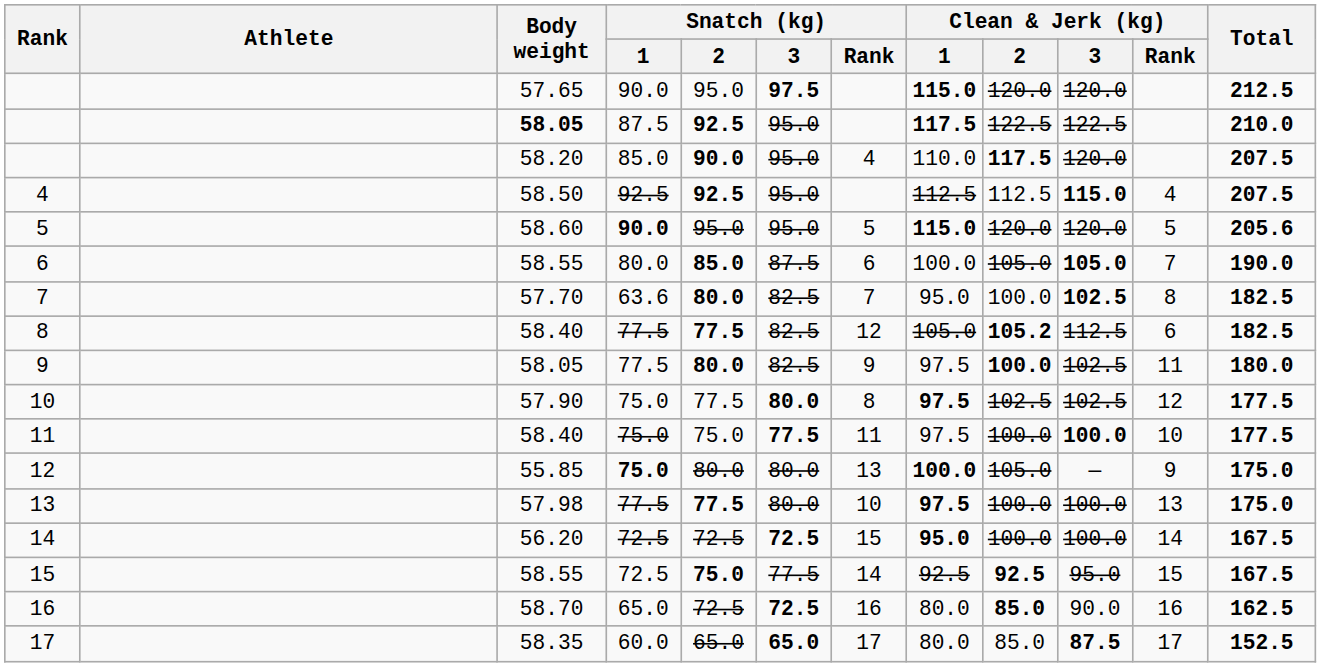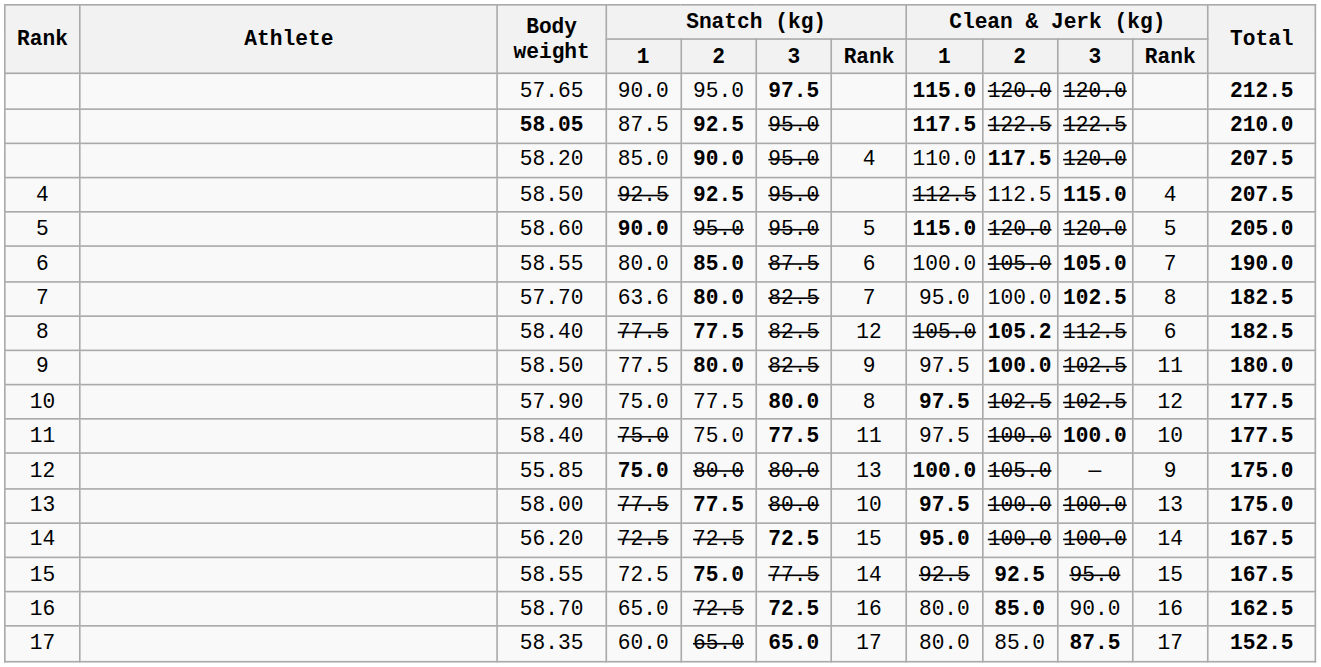(1262, 229) 205.6 -> (1262, 229) 205.0
(552, 367) 58.05 -> (552, 367) 58.50
(552, 506) 57.98 -> (552, 506) 58.00
